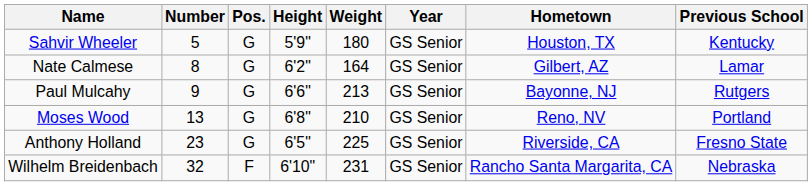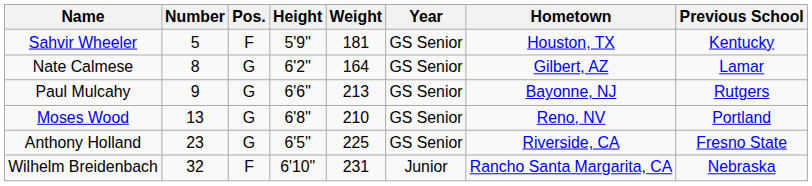(249, 42) G -> (249, 42) F
(356, 42) 180 -> (356, 42) 181
(426, 167) GS Senior -> (426, 167) Junior
